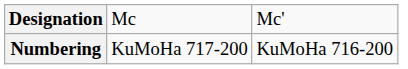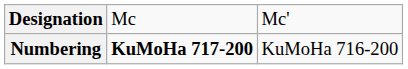(180, 48) normal -> (182, 48) bold
